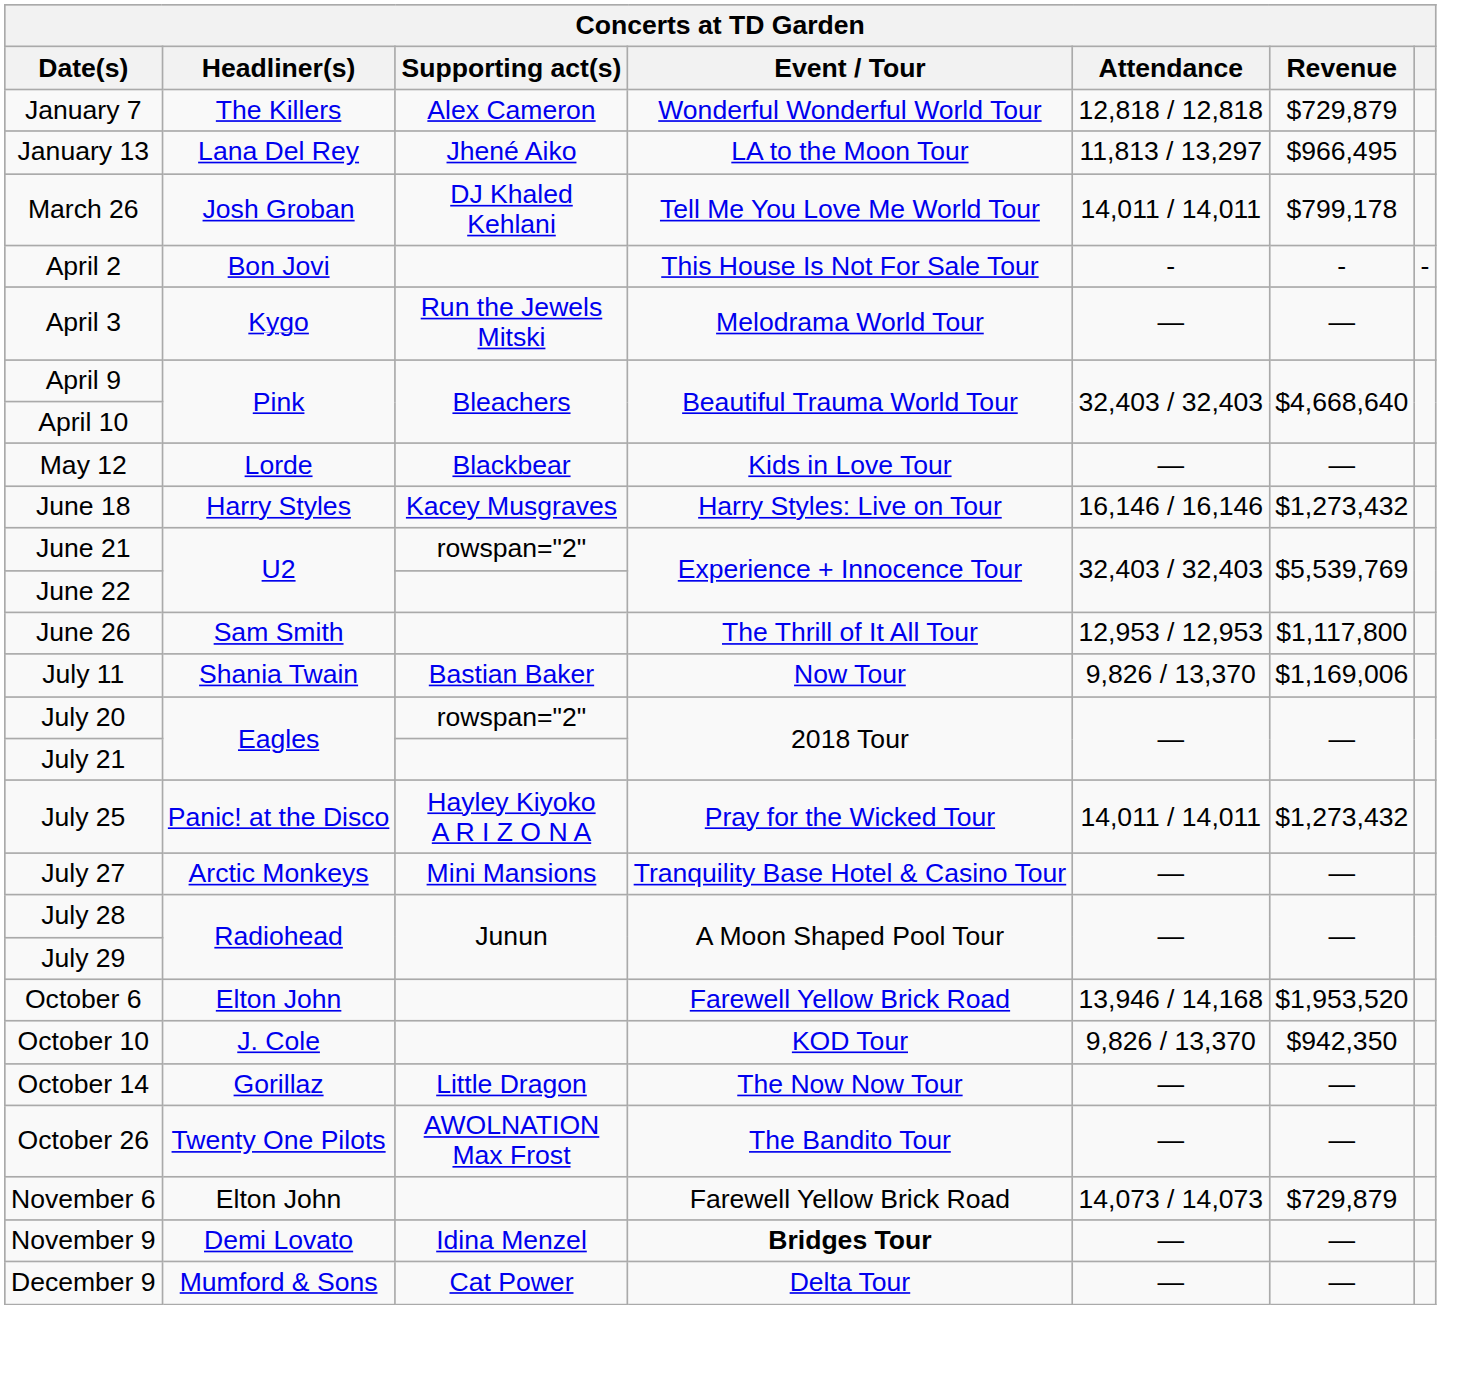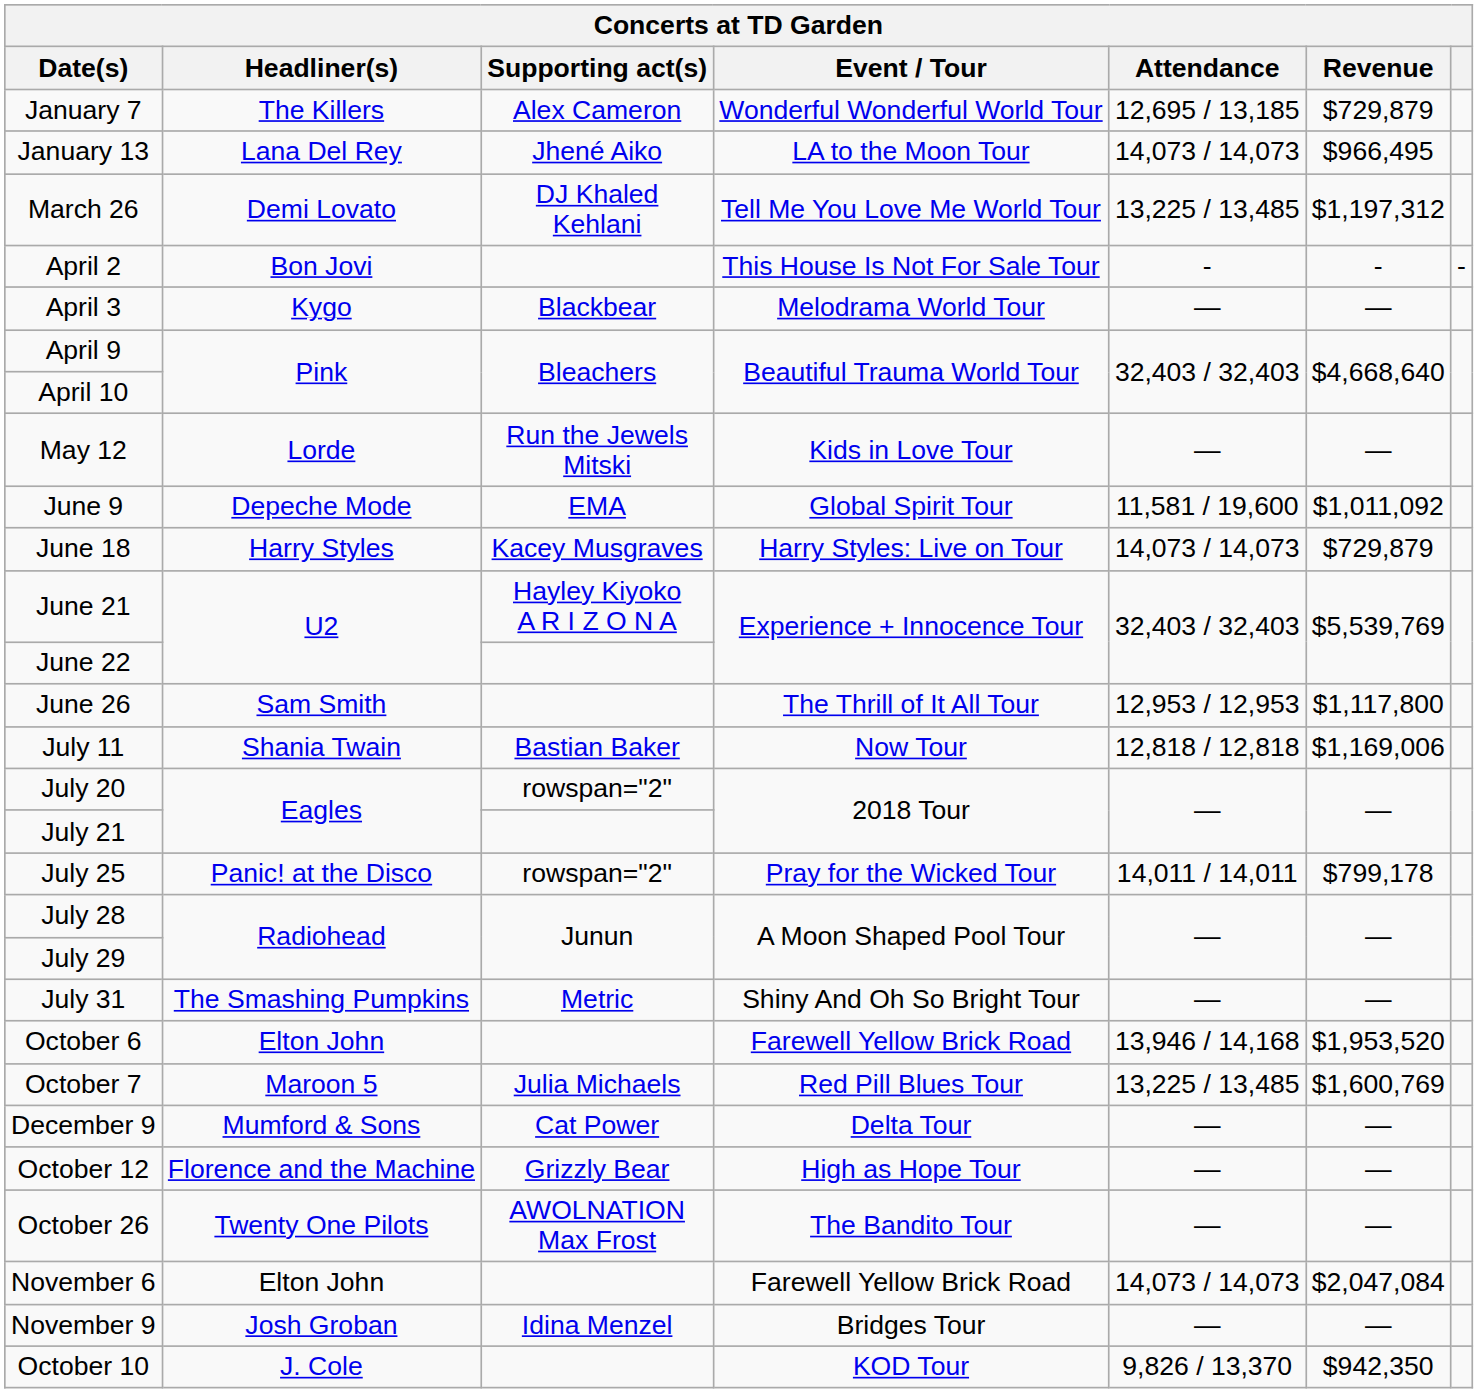(1171, 109) 12,818 / 12,818 -> (1207, 109) 12,695 / 13,185
(1171, 151) 11,813 / 13,297 -> (1207, 151) 14,073 / 14,073
(279, 208) Josh Groban -> (321, 208) Demi Lovato
(1171, 208) 14,011 / 14,011 -> (1207, 208) 13,225 / 13,485
(1342, 208) $799,178 -> (1378, 208) $1,197,312
(511, 323) Run the Jewels Mitski -> (597, 308) Blackbear
(511, 464) Blackbear -> (597, 449) Run the Jewels Mitski
+ row: (83, 506)
(1171, 506) 16,146 / 16,146 -> (1207, 548) 14,073 / 14,073
(1342, 506) $1,273,432 -> (1378, 548) $729,879
(511, 548) rowspan="2" -> (597, 605) Hayley Kiyoko A R I Z O N A
(1171, 675) 9,826 / 13,370 -> (1207, 747) 12,818 / 12,818
(511, 816) Hayley Kiyoko A R I Z O N A -> (597, 873) rowspan="2"
(1342, 816) $1,273,432 -> (1378, 873) $799,178
- row: (83, 873)
+ row: (83, 999)
+ row: (83, 1084)
rows swapped: (83, 1041) <-> (83, 1282)
+ row: (83, 1168)
- row: (83, 1084)
(1342, 1198) $729,879 -> (1378, 1282) $2,047,084
(279, 1240) Demi Lovato -> (321, 1324) Josh Groban
(850, 1240) bold -> (911, 1324) normal
